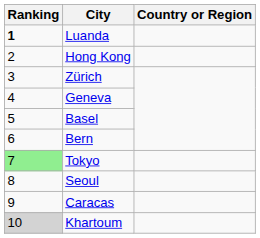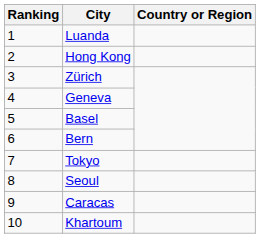(11, 35) bold -> (11, 35) normal
(11, 160) lightgreen background -> (11, 160) no background
(15, 222) lightgrey background -> (15, 222) no background
